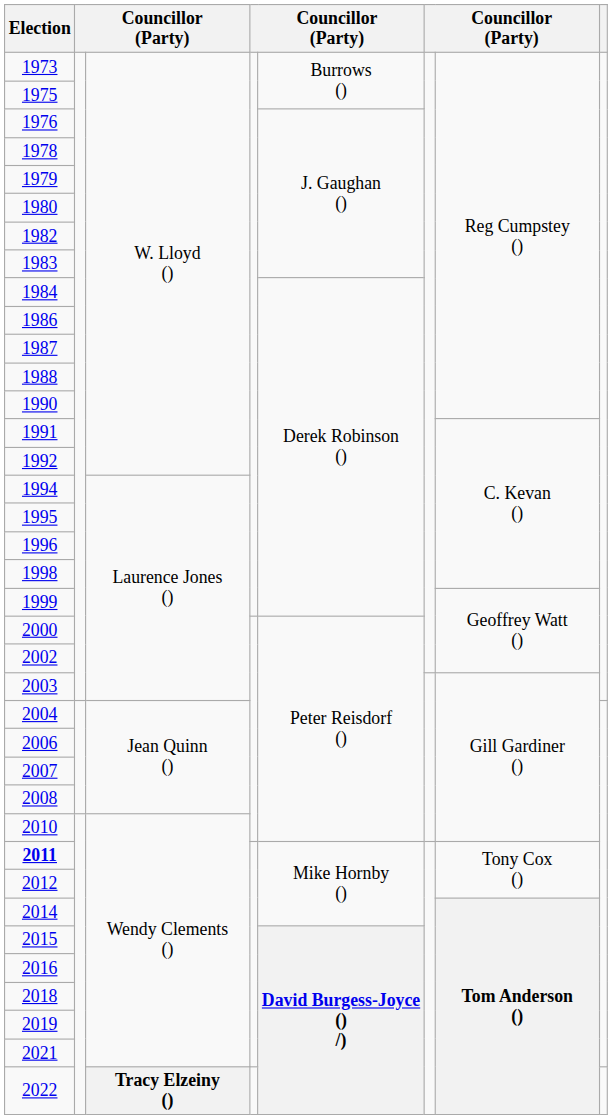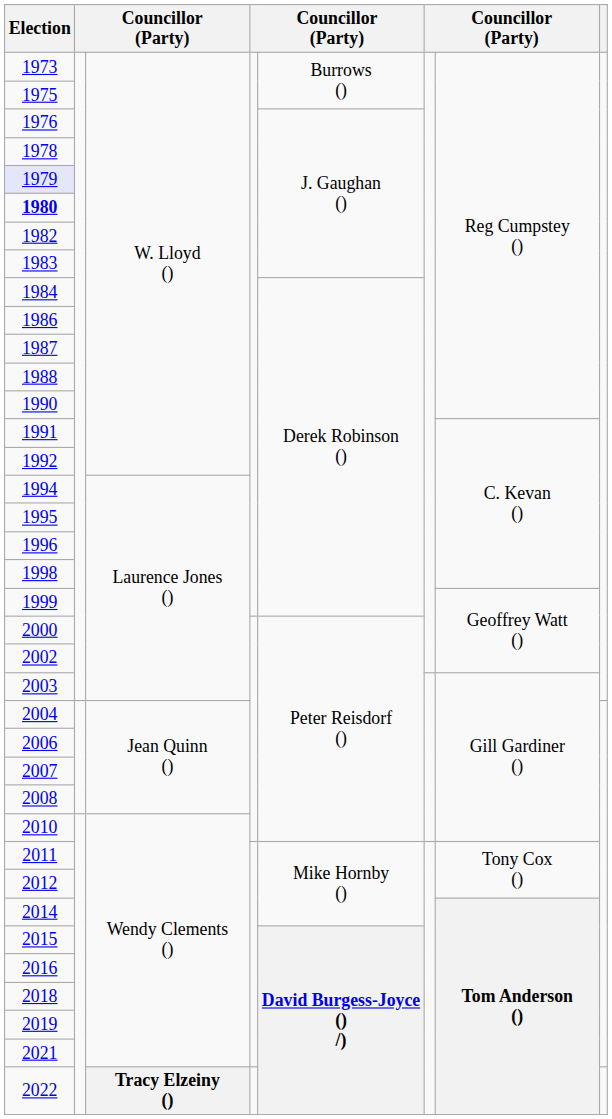(40, 179) no background -> (40, 179) lavender background
(40, 207) normal -> (40, 207) bold
(40, 855) bold -> (40, 855) normal
